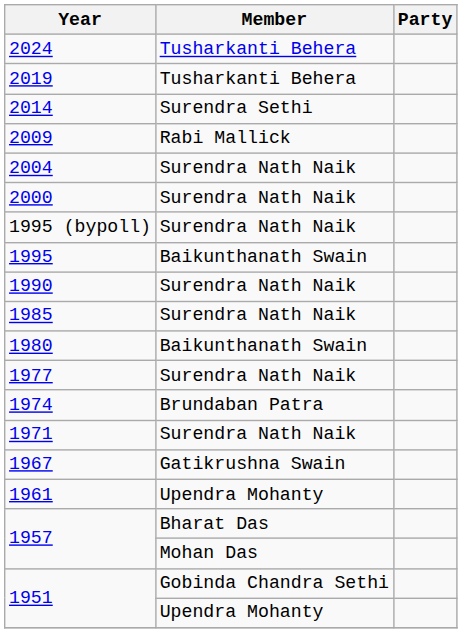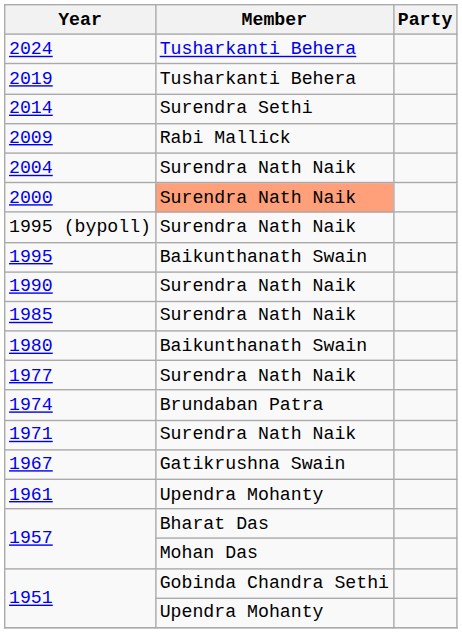(258, 198) no background -> (258, 198) lightsalmon background
